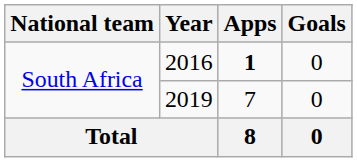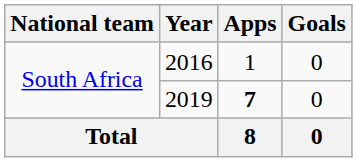(250, 61) bold -> (250, 61) normal
(250, 99) normal -> (250, 99) bold
